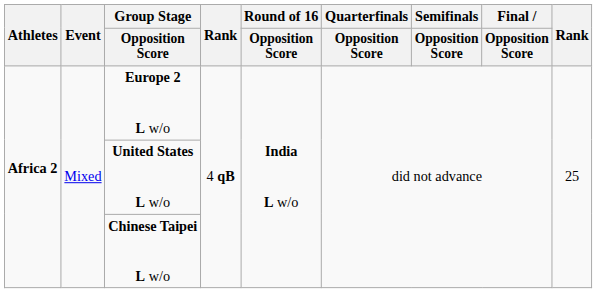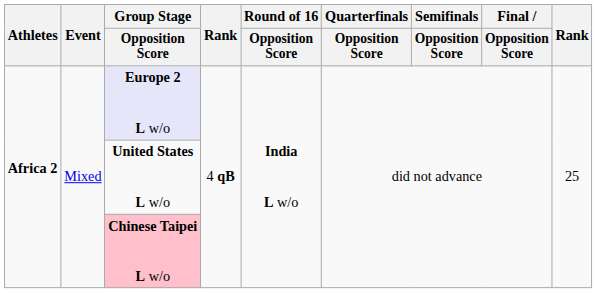(153, 103) no background -> (153, 103) lavender background
(153, 251) no background -> (153, 251) pink background
